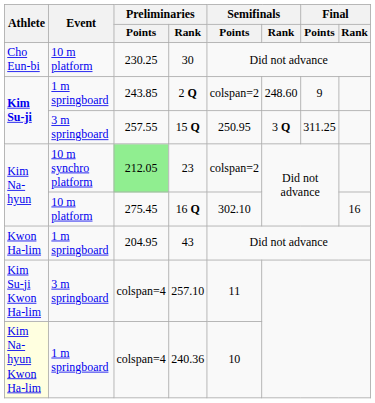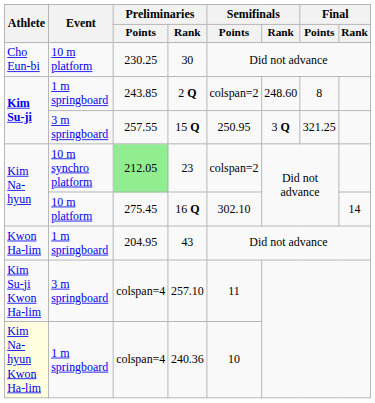(319, 93) 9 -> (319, 93) 8
(319, 127) 311.25 -> (319, 127) 321.25
(355, 209) 16 -> (355, 209) 14
